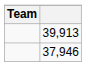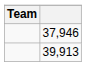rows swapped: (61, 33) <-> (61, 52)
